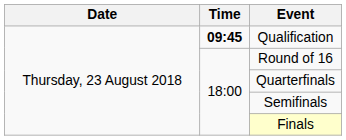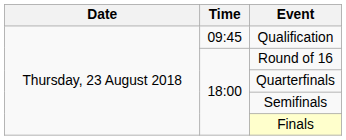(225, 37) bold -> (225, 37) normal
